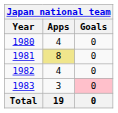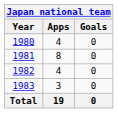(59, 56) khaki background -> (59, 56) no background
(94, 86) pink background -> (94, 86) no background
